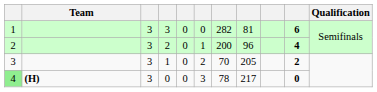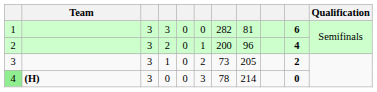(224, 62) 70 -> (224, 62) 73
(248, 78) 217 -> (248, 78) 214
